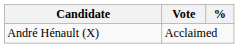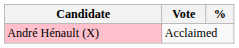(53, 33) no background -> (53, 33) pink background
